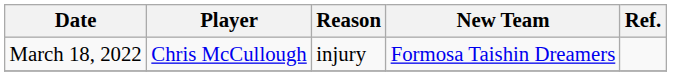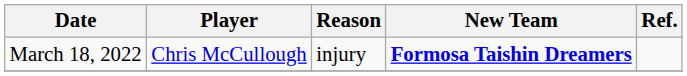(503, 53) normal -> (511, 53) bold
